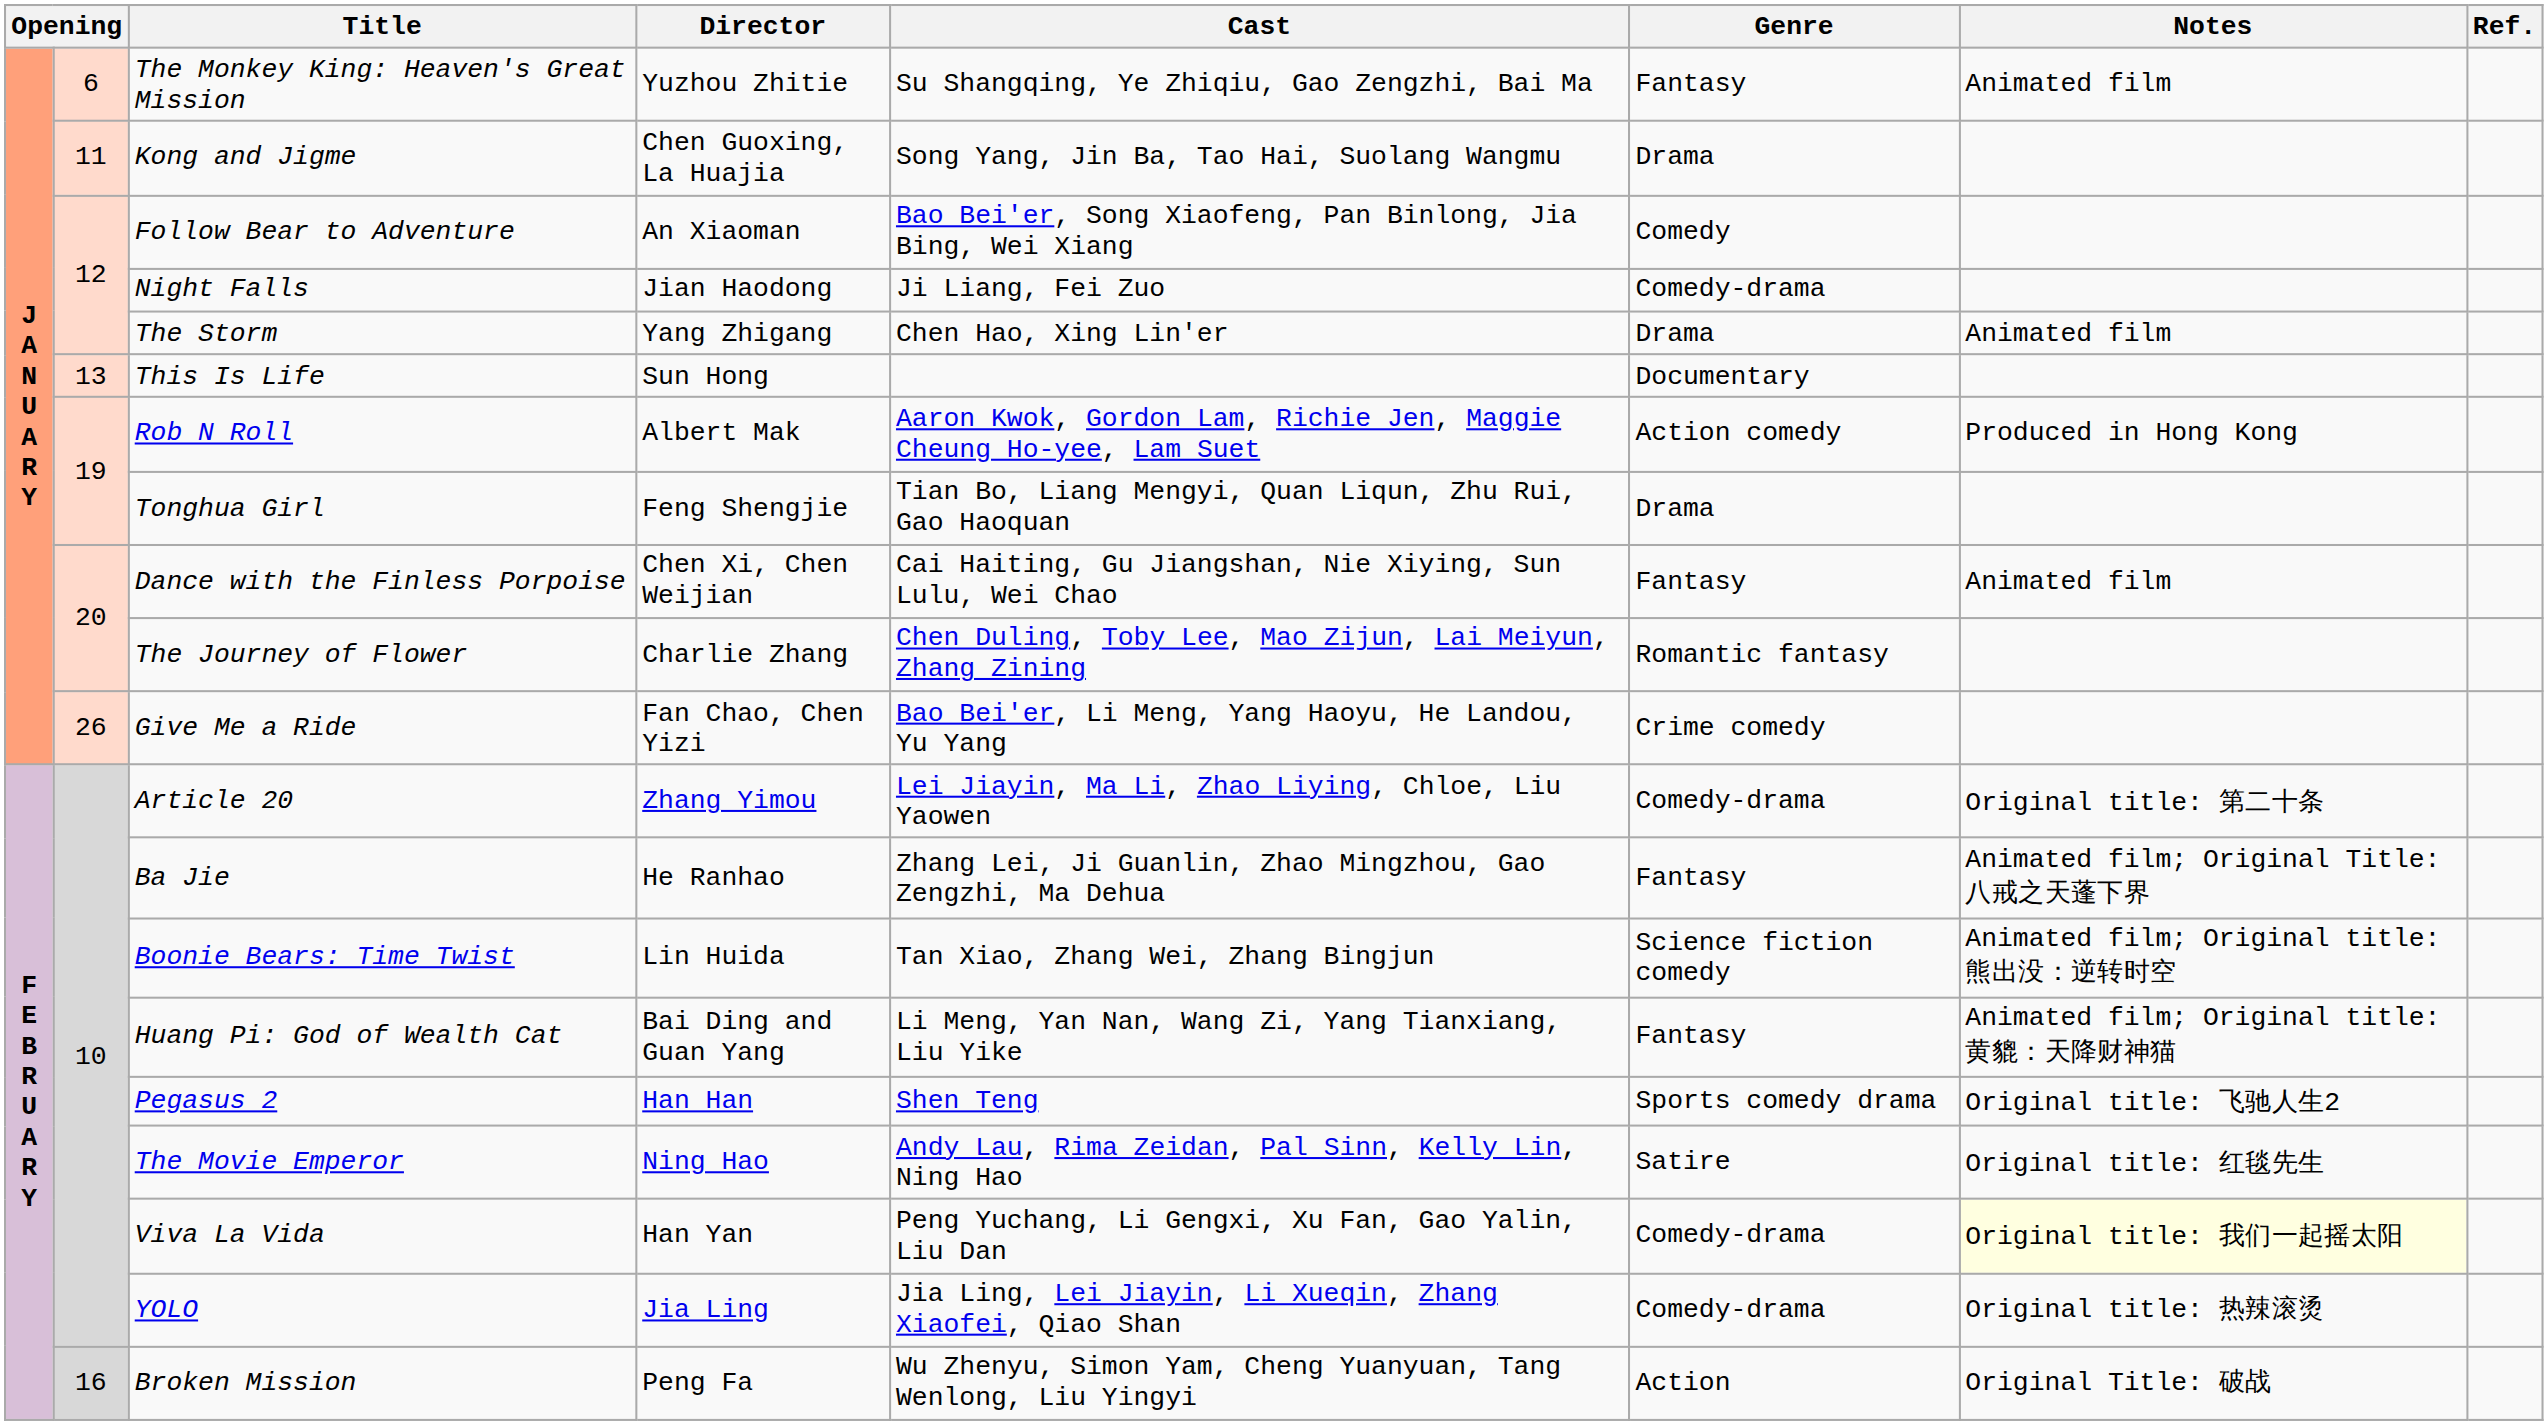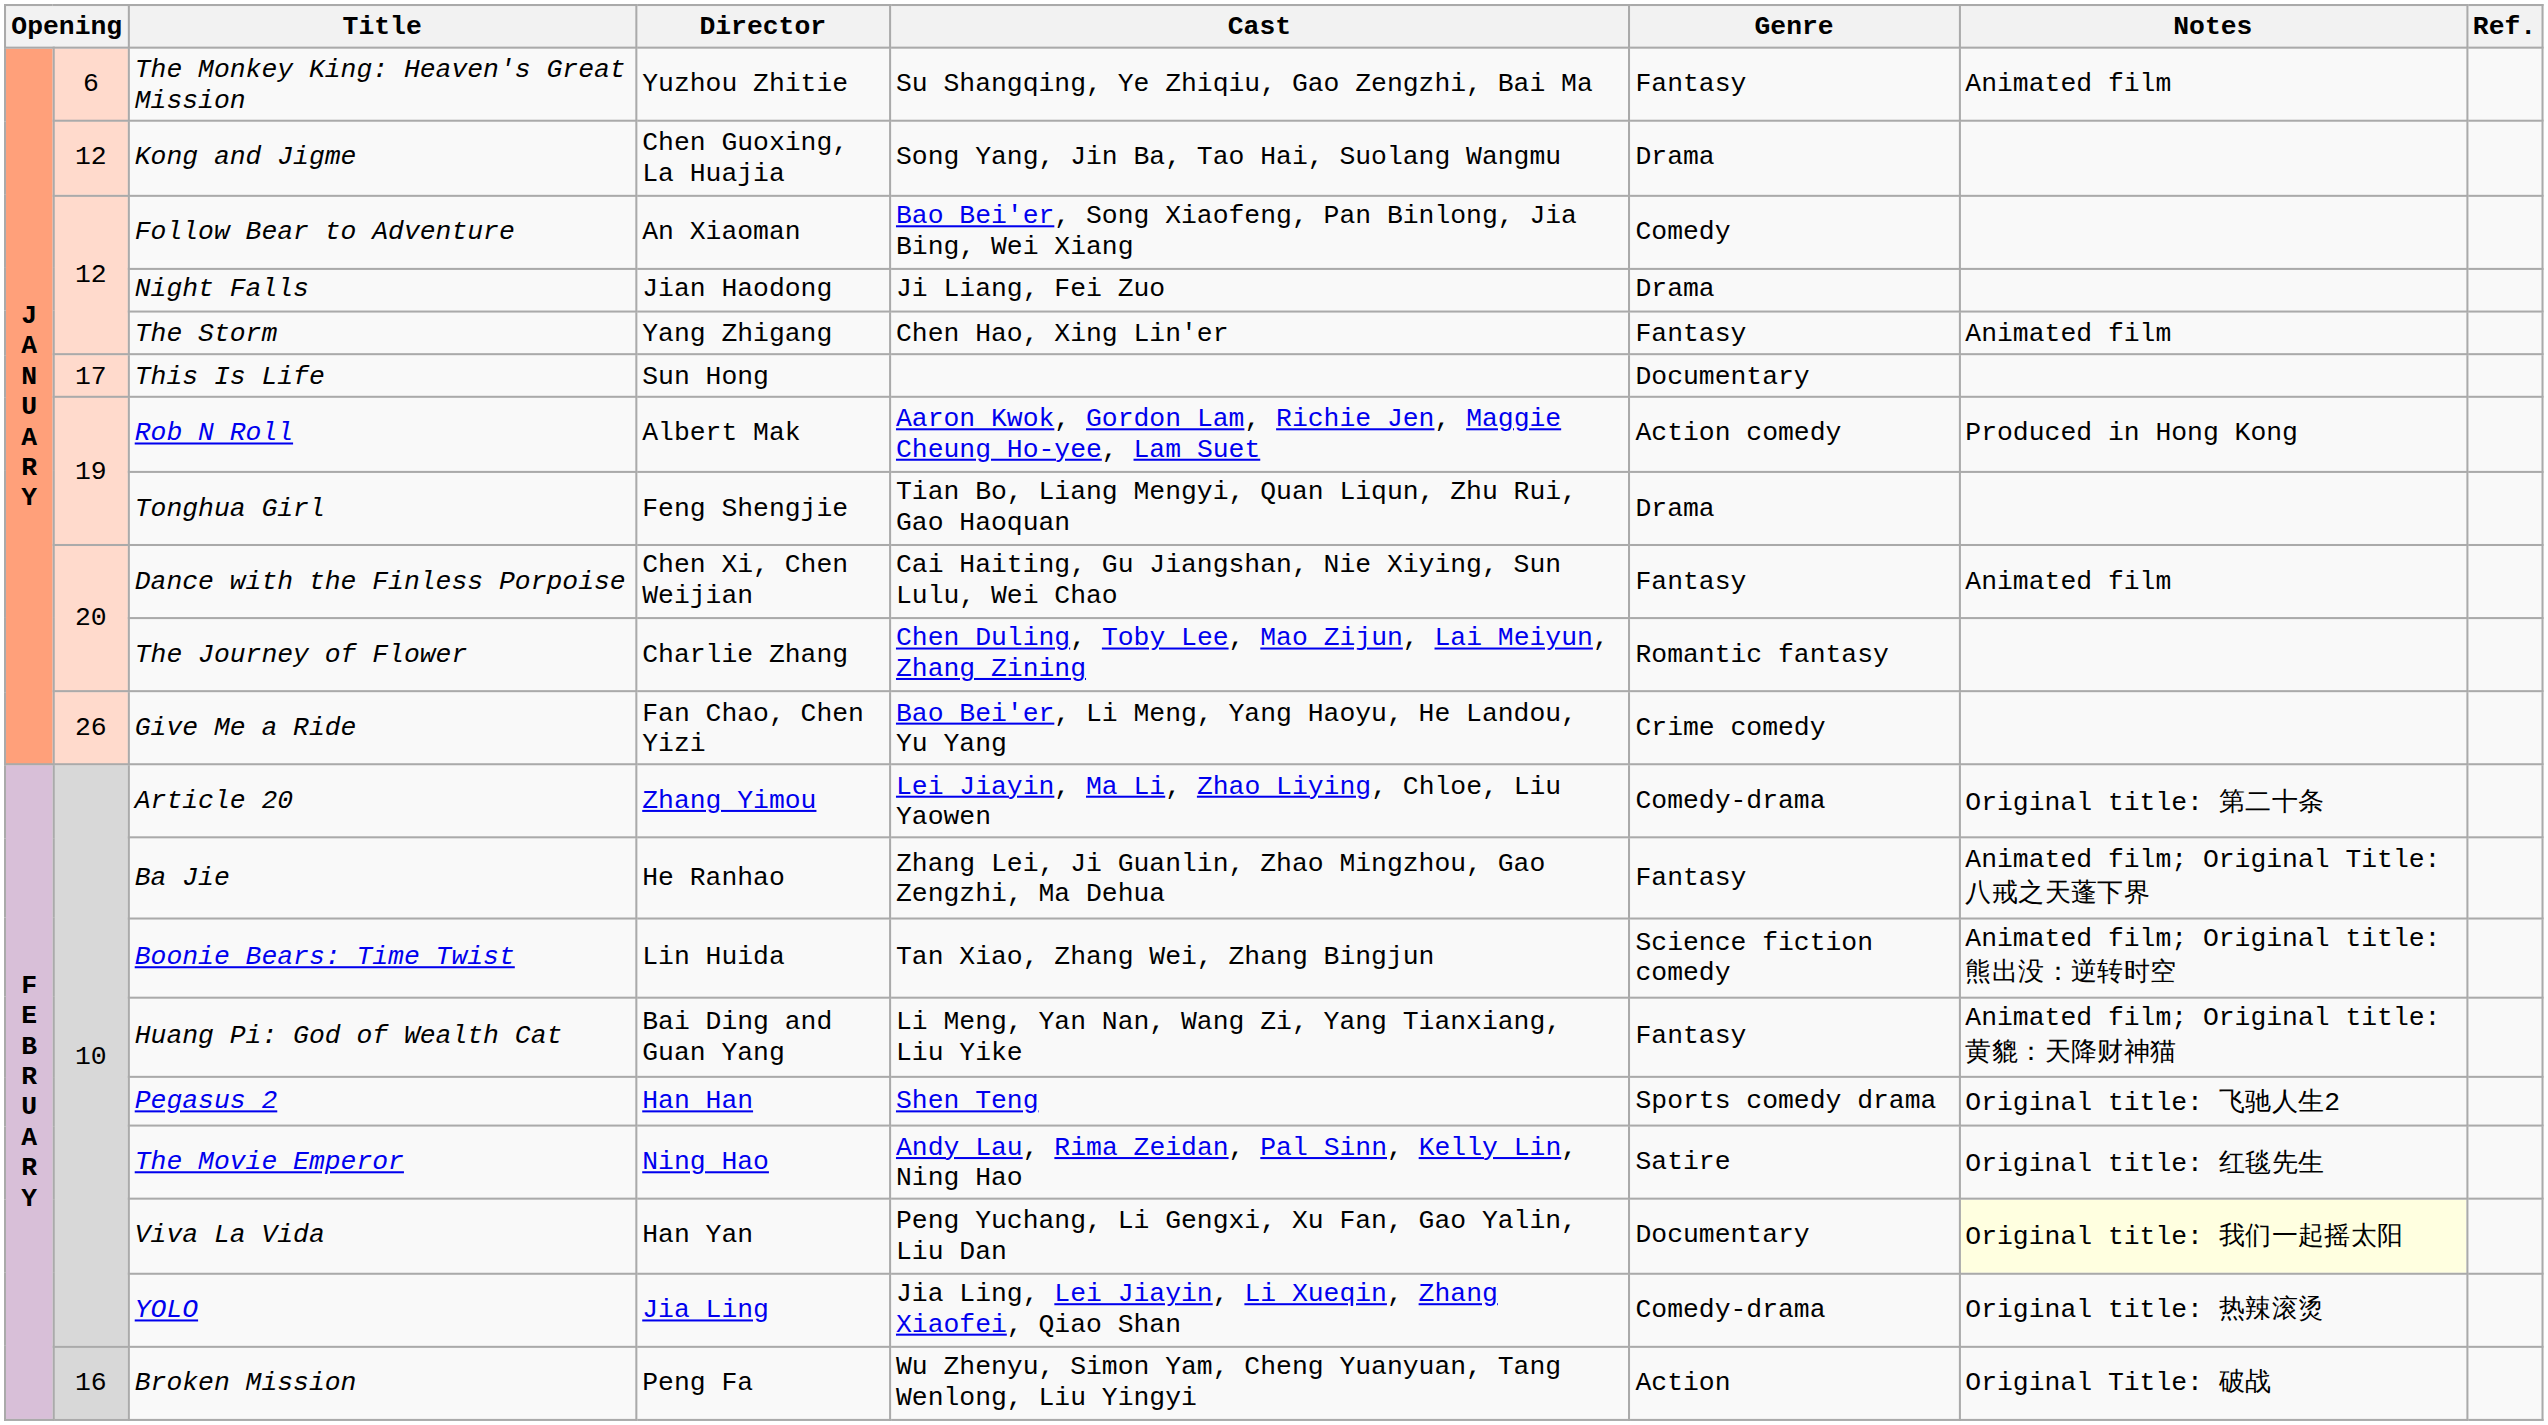(91, 158) 11 -> (91, 158) 12
(1731, 290) Comedy-drama -> (1675, 290) Drama
(1675, 333) Drama -> (1691, 333) Fantasy
(91, 376) 13 -> (91, 376) 17
(1731, 1236) Comedy-drama -> (1723, 1236) Documentary
